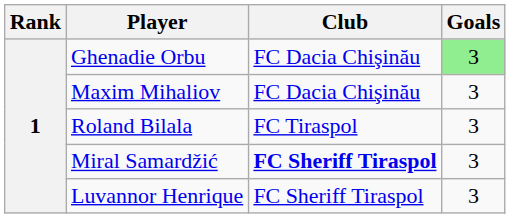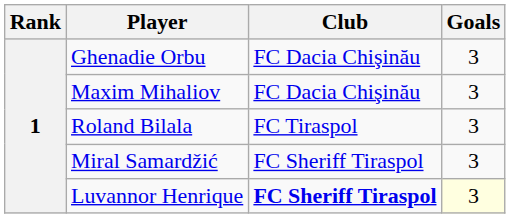(473, 56) lightgreen background -> (473, 56) no background
(345, 160) bold -> (338, 160) normal
(338, 195) normal -> (345, 195) bold
(473, 195) no background -> (473, 195) lightyellow background
